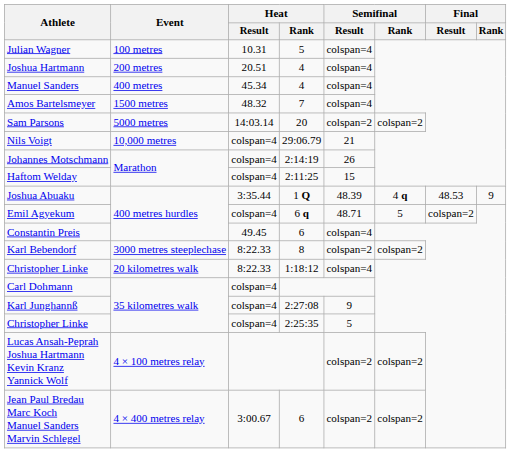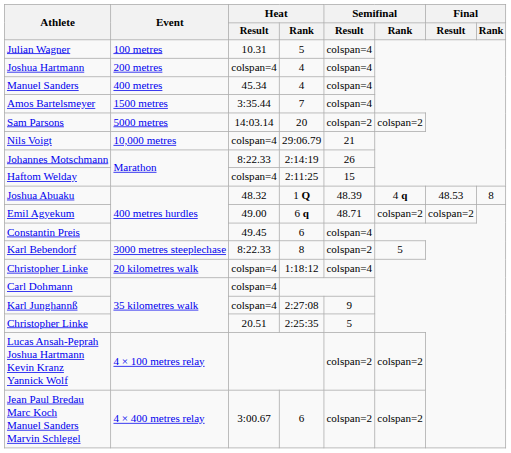(254, 67) 20.51 -> (254, 67) colspan=4
(254, 104) 48.32 -> (254, 104) 3:35.44
(254, 159) colspan=4 -> (254, 159) 8:22.33
(254, 195) 3:35.44 -> (254, 195) 48.32
(491, 195) 9 -> (491, 195) 8
(254, 214) colspan=4 -> (254, 214) 49.00
(400, 214) 5 -> (400, 214) colspan=2
(400, 250) colspan=2 -> (400, 250) 5
(254, 269) 8:22.33 -> (254, 269) colspan=4
(254, 323) colspan=4 -> (254, 323) 20.51
